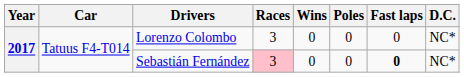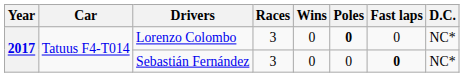(349, 38) normal -> (349, 38) bold
(273, 60) pink background -> (273, 60) no background
